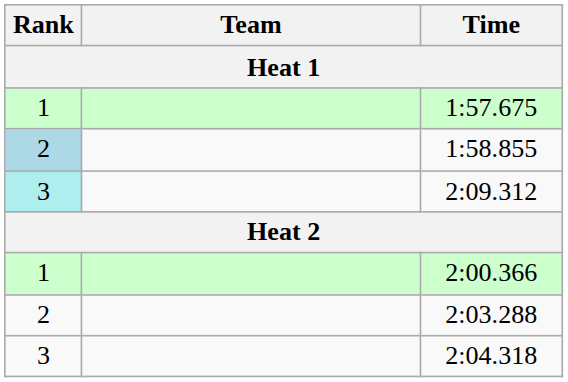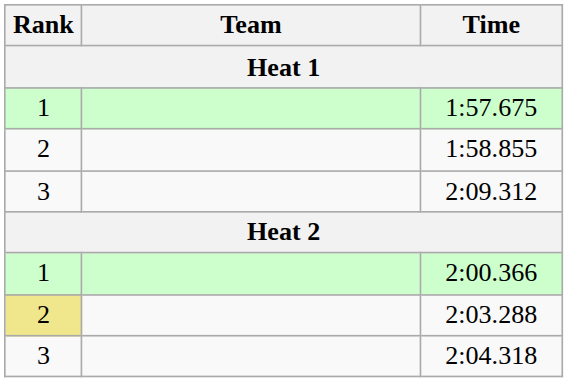(43, 149) lightblue background -> (43, 149) no background
(43, 190) paleturquoise background -> (43, 190) no background
(43, 314) no background -> (43, 314) khaki background
